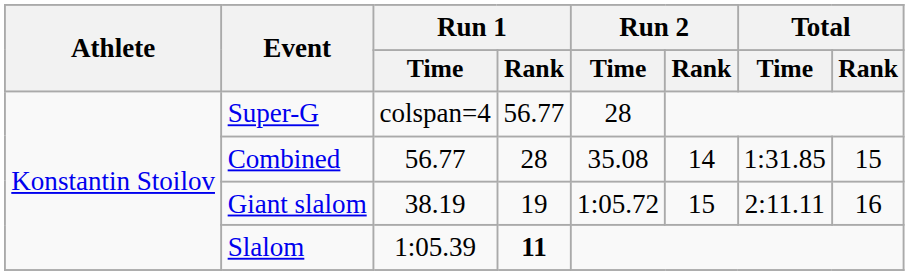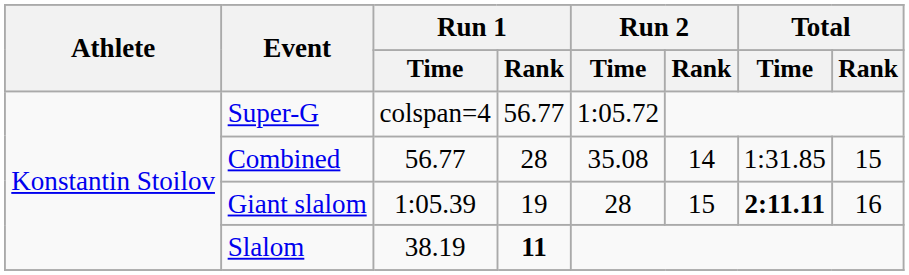(618, 114) 28 -> (618, 114) 1:05.72
(435, 203) 38.19 -> (435, 203) 1:05.39
(618, 203) 1:05.72 -> (618, 203) 28
(785, 203) normal -> (785, 203) bold
(435, 248) 1:05.39 -> (435, 248) 38.19
